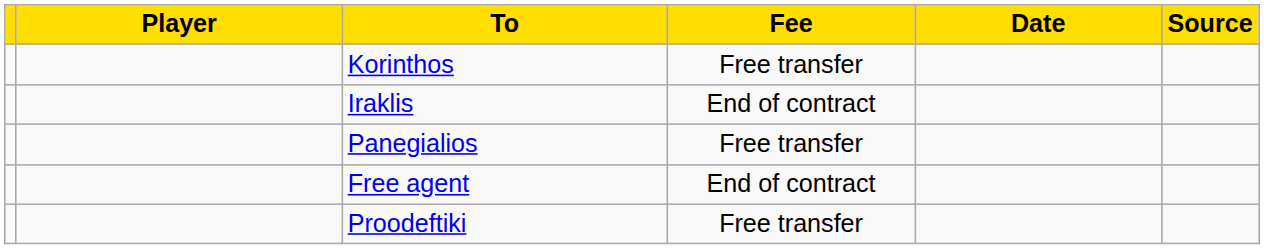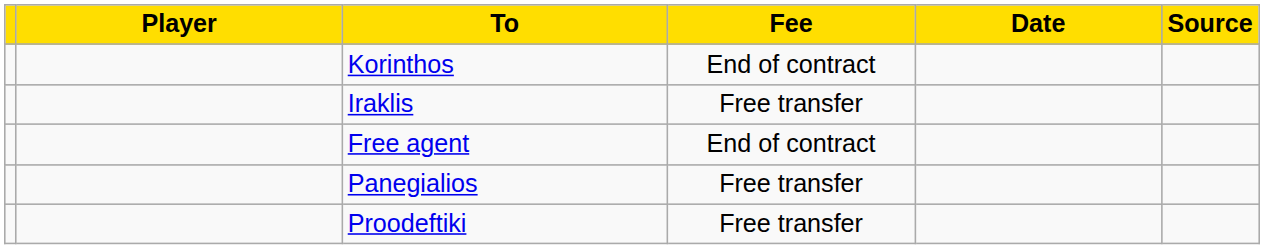(791, 64) Free transfer -> (791, 64) End of contract
(791, 104) End of contract -> (791, 104) Free transfer
rows swapped: (408, 183) <-> (413, 143)
